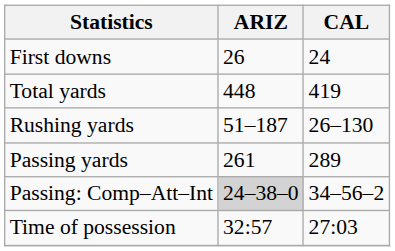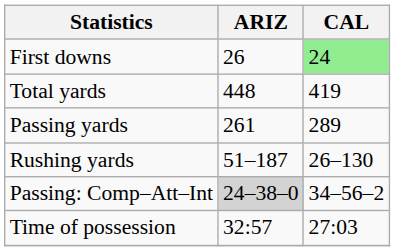(319, 56) no background -> (319, 56) lightgreen background
rows swapped: (72, 124) <-> (69, 159)
